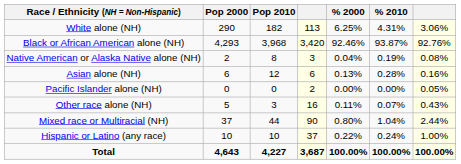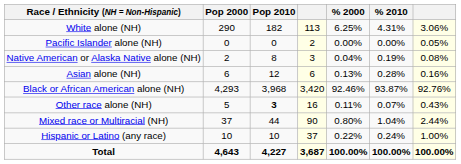rows swapped: (104, 43) <-> (104, 89)
(274, 105) normal -> (274, 105) bold
